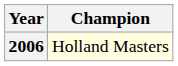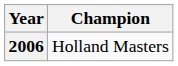(110, 46) lightyellow background -> (110, 46) no background
